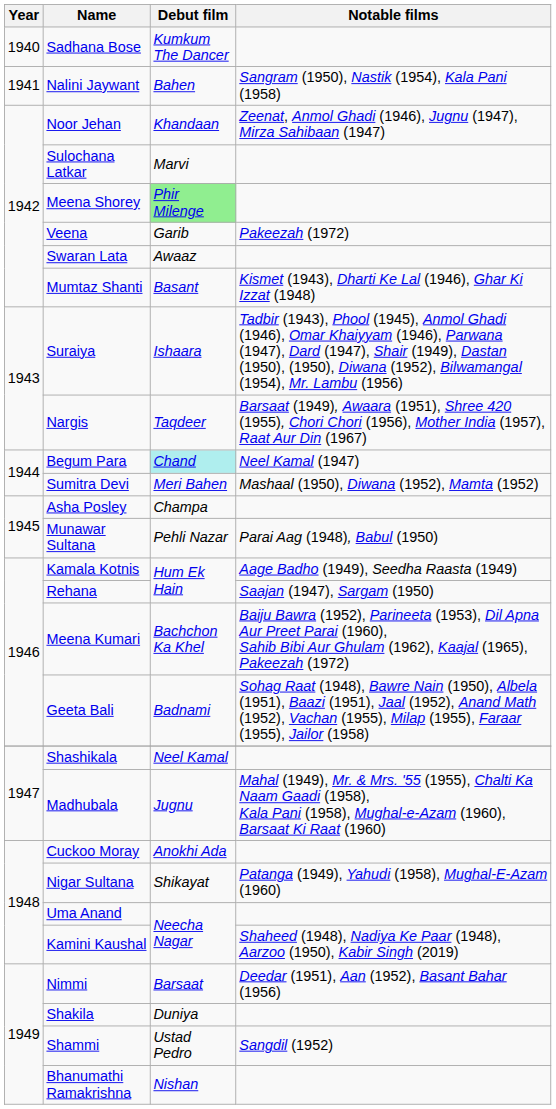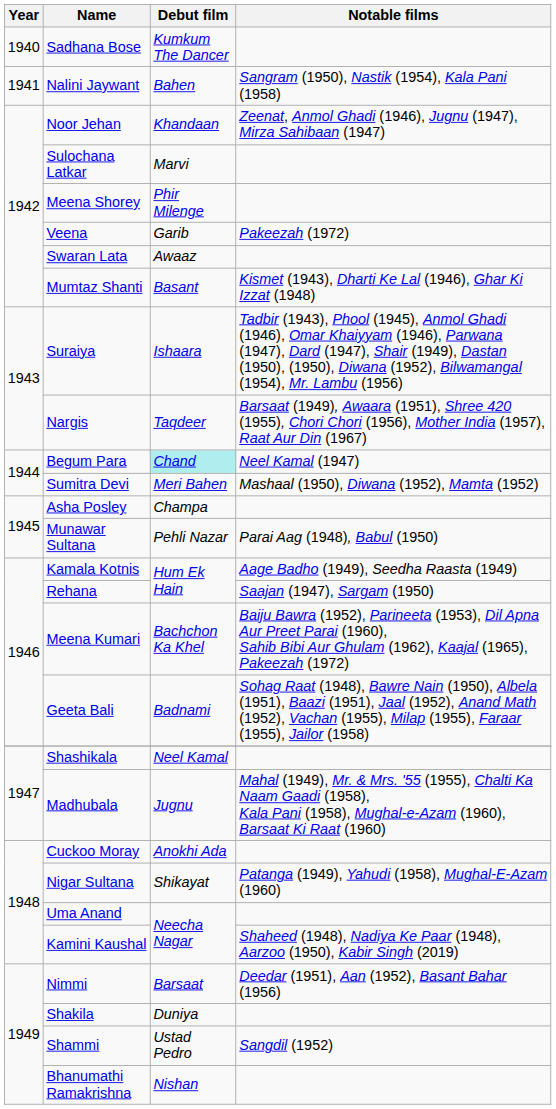(179, 203) lightgreen background -> (179, 203) no background
